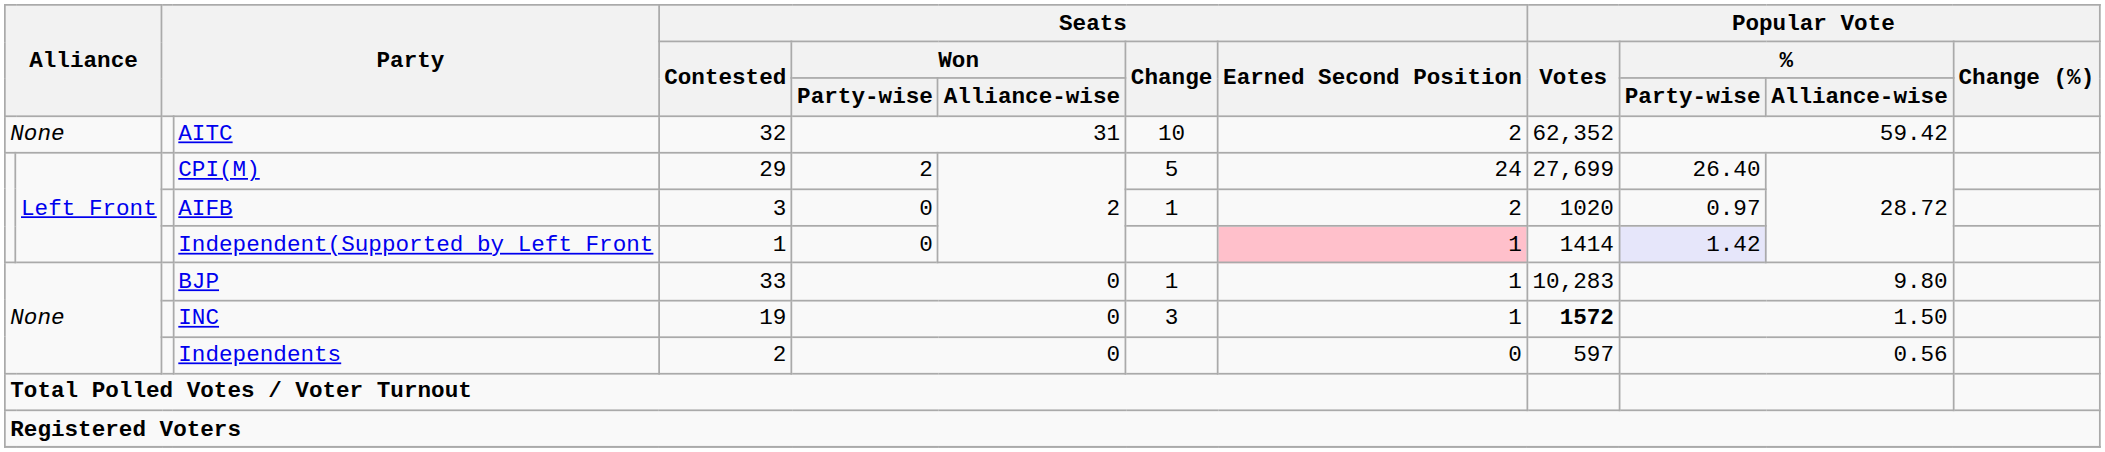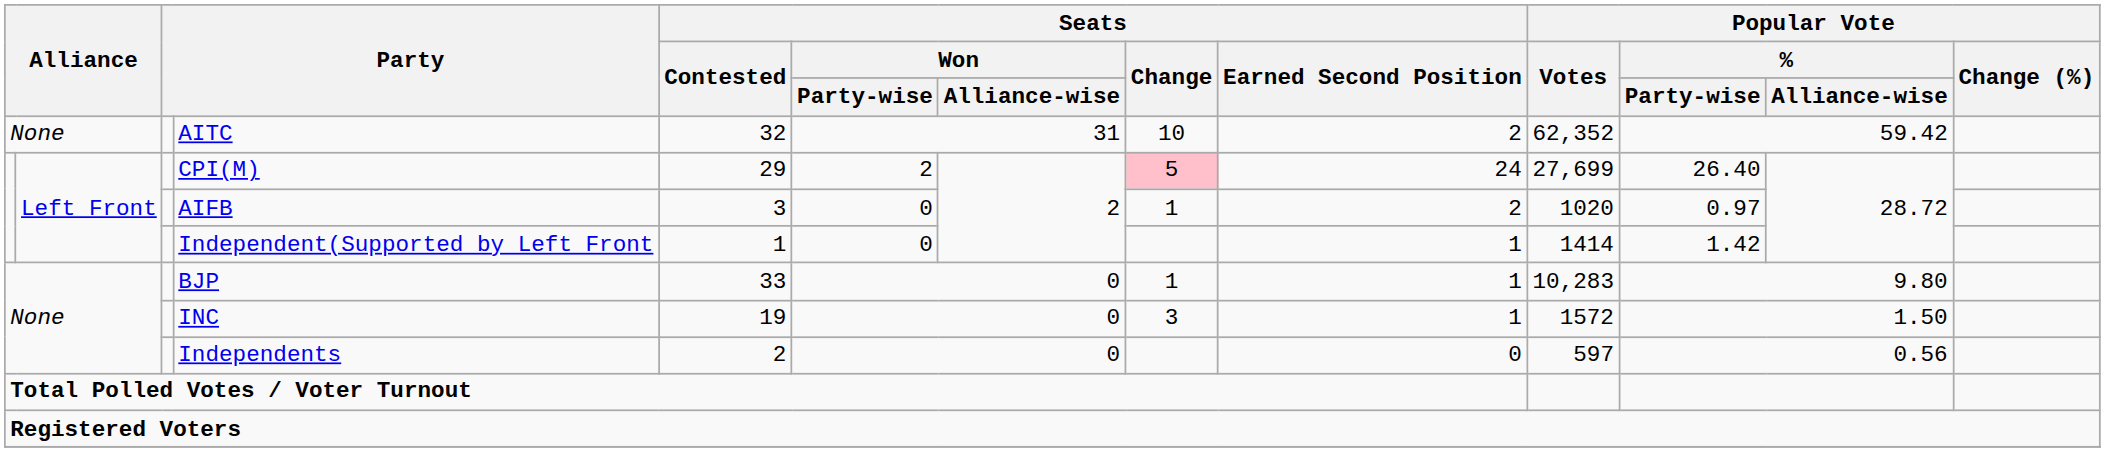(1172, 171) no background -> (1172, 171) pink background
(1515, 245) pink background -> (1515, 245) no background
(1733, 245) lavender background -> (1733, 245) no background
(1587, 318) bold -> (1587, 318) normal
